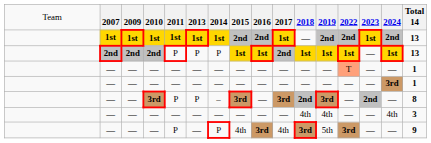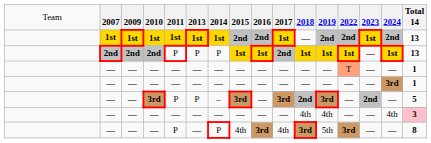(415, 99) 8 -> (415, 99) 5
(415, 115) no background -> (415, 115) pink background
(415, 130) 9 -> (415, 130) 8
